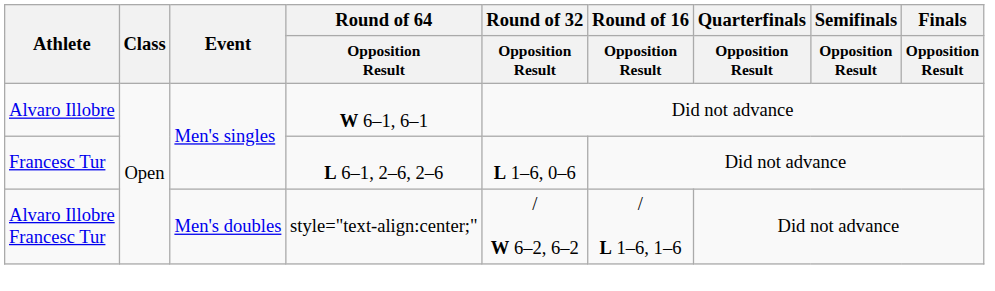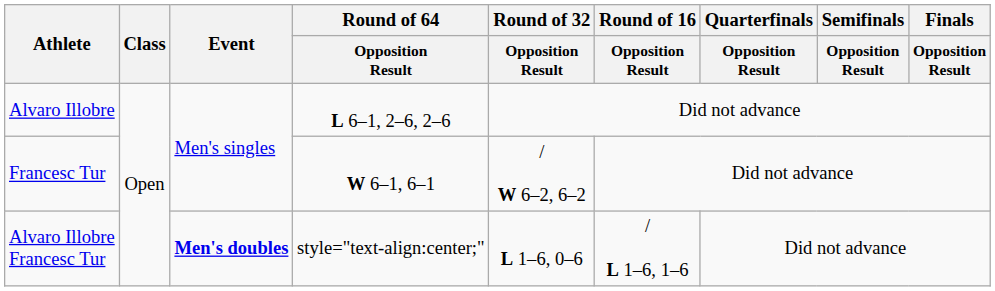(384, 121) W 6–1, 6–1 -> (391, 121) L 6–1, 2–6, 2–6
(384, 173) L 6–1, 2–6, 2–6 -> (391, 184) W 6–1, 6–1
(535, 173) L 1–6, 0–6 -> (542, 173) / W 6–2, 6–2
(228, 226) normal -> (231, 248) bold
(535, 226) / W 6–2, 6–2 -> (542, 259) L 1–6, 0–6
